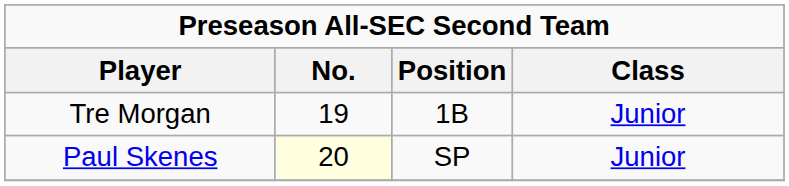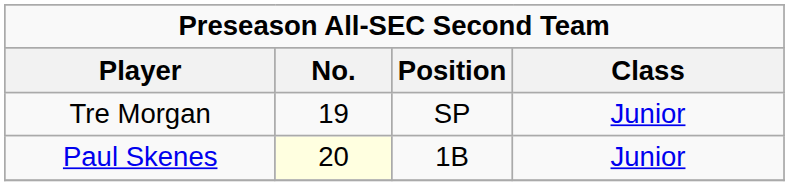(452, 113) 1B -> (452, 113) SP
(452, 157) SP -> (452, 157) 1B
